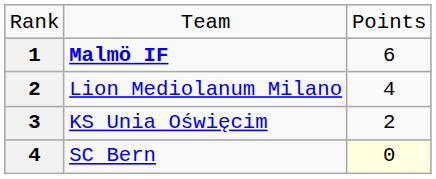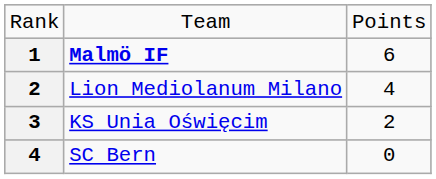(389, 156) lightyellow background -> (389, 156) no background
